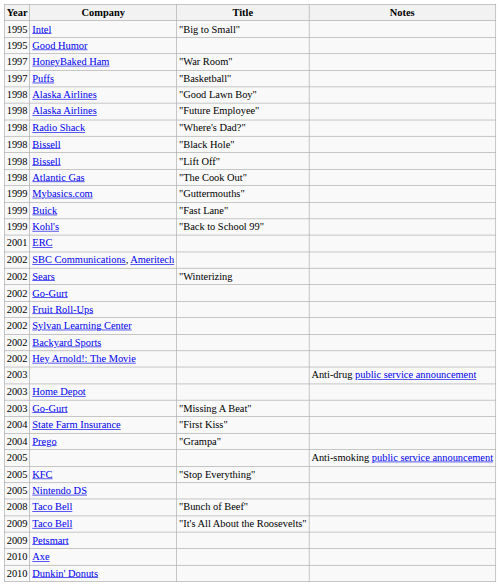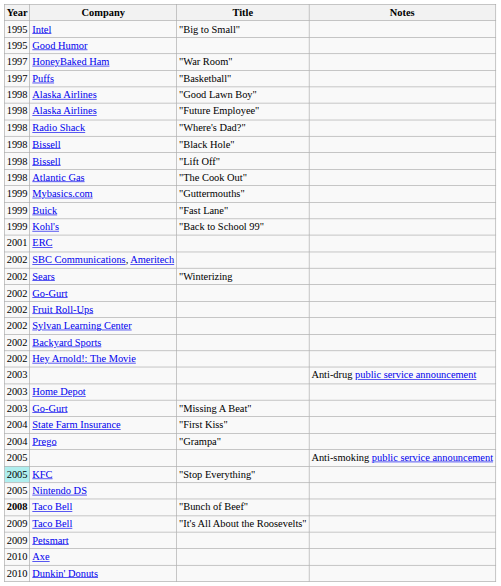(17, 474) no background -> (17, 474) paleturquoise background
(17, 507) normal -> (17, 507) bold
